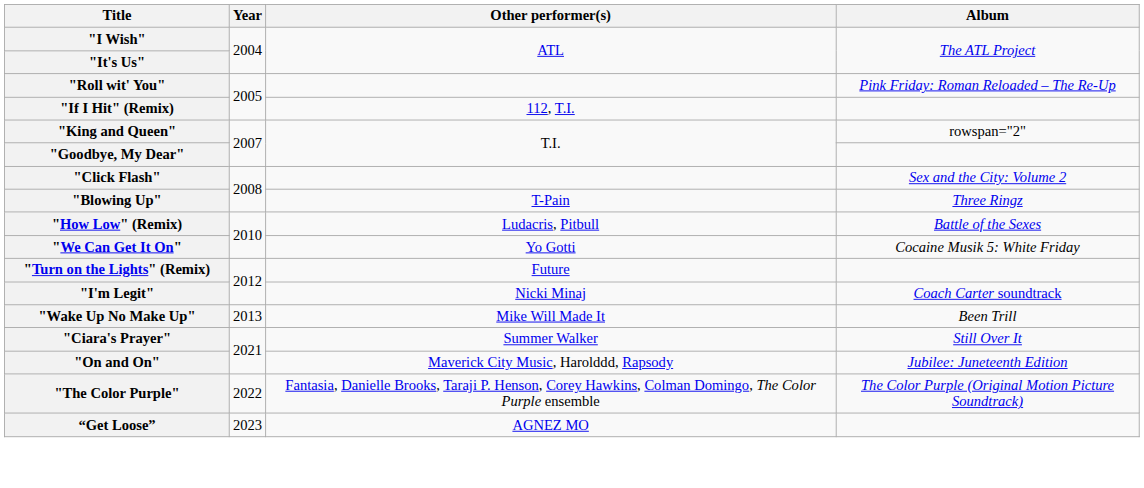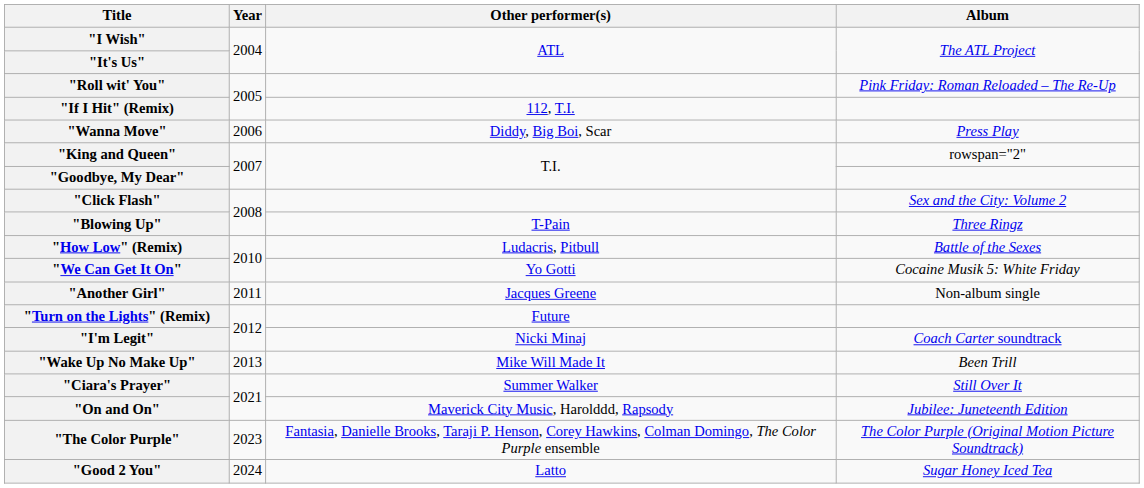+ row: (117, 131)
+ row: (117, 293)
(247, 393) 2022 -> (247, 439) 2023
- row: (117, 424)
+ row: (117, 471)
